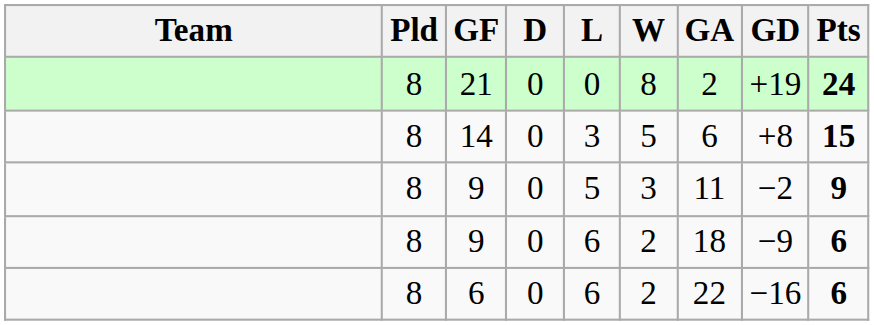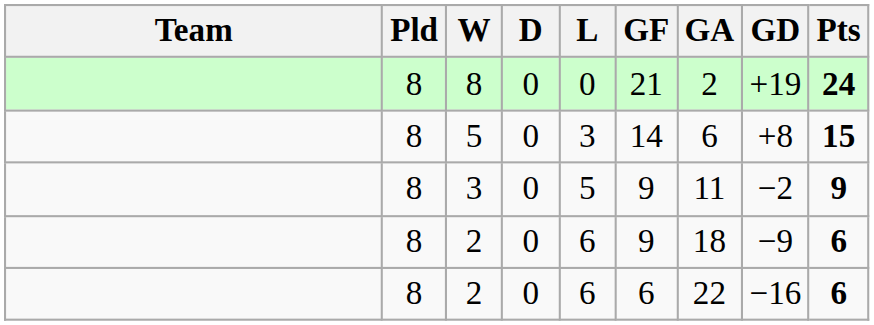columns swapped: (649, 30) <-> (476, 30)
